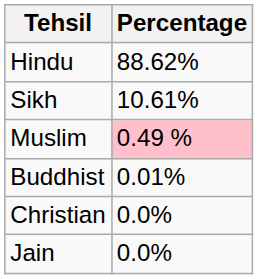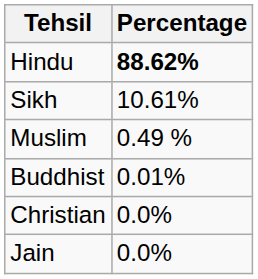(158, 61) normal -> (158, 61) bold
(154, 138) pink background -> (154, 138) no background
